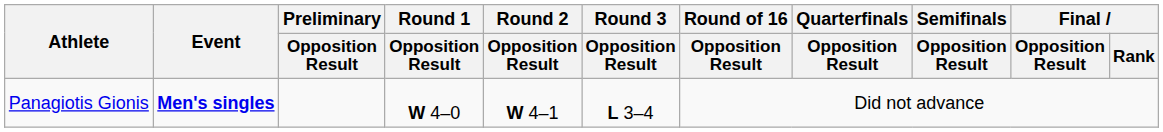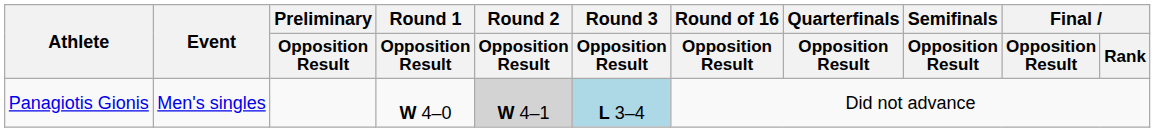(216, 103) bold -> (211, 103) normal
(532, 113) no background -> (524, 113) lightgrey background
(631, 113) no background -> (622, 113) lightblue background
